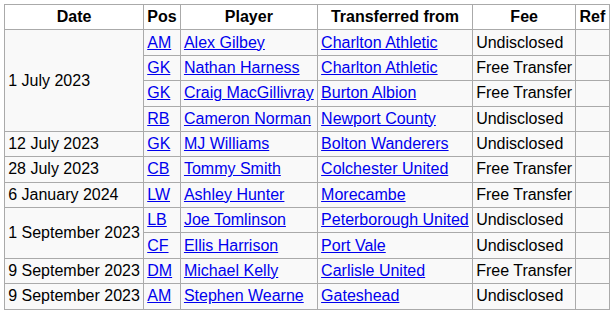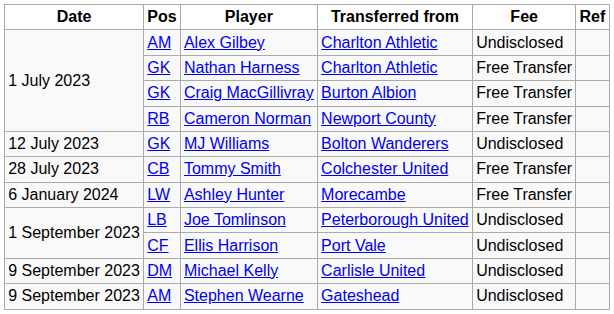(520, 118) Undisclosed -> (524, 118) Free Transfer
(524, 270) Free Transfer -> (520, 270) Undisclosed
